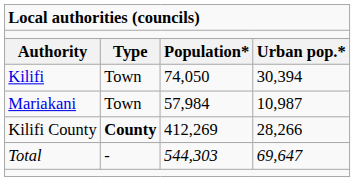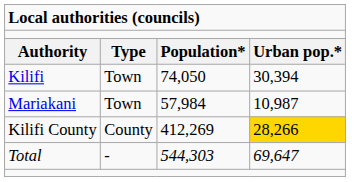(130, 129) bold -> (129, 129) normal
(279, 129) no background -> (276, 129) gold background
